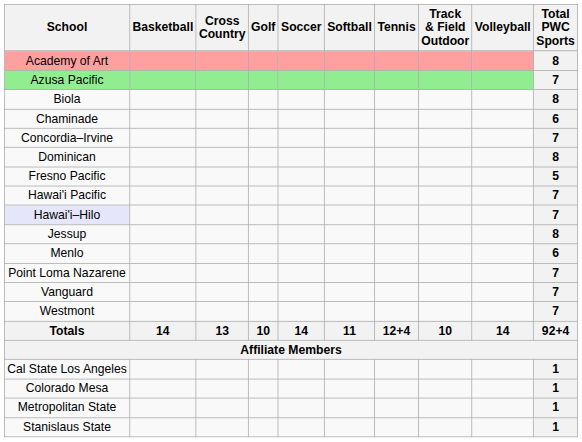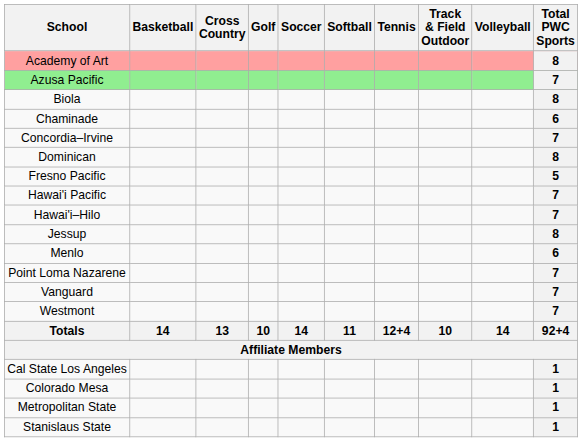(67, 215) lavender background -> (67, 215) no background
